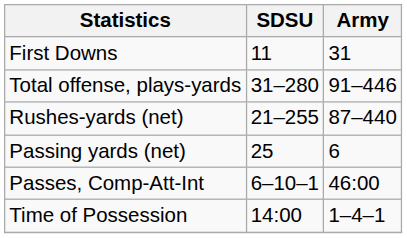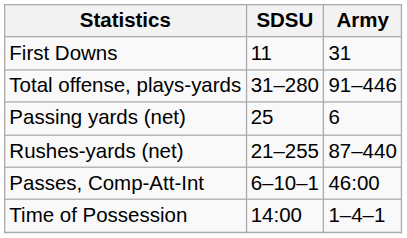rows swapped: (96, 118) <-> (98, 150)
